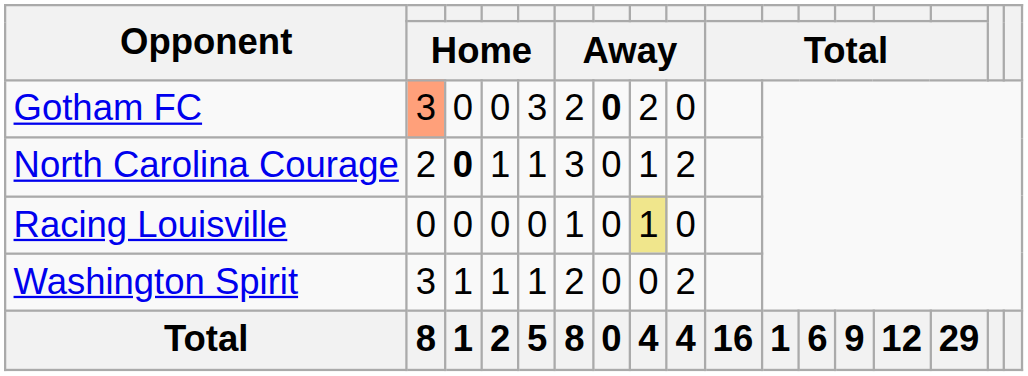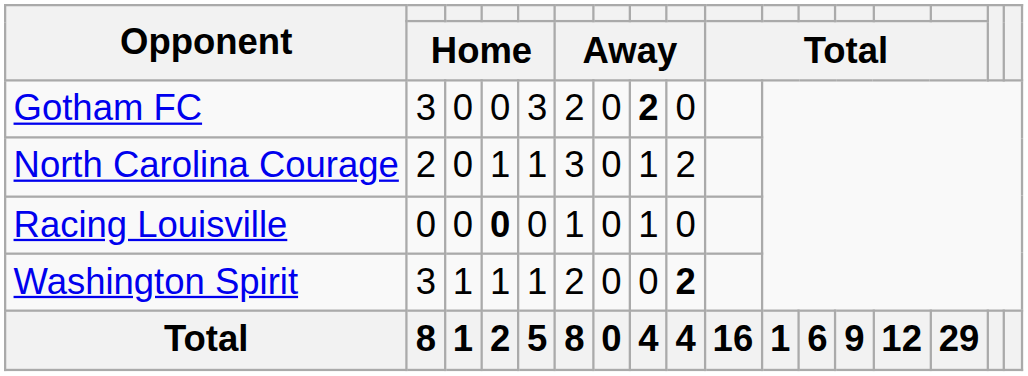(426, 108) lightsalmon background -> (426, 108) no background
(611, 108) bold -> (611, 108) normal
(649, 108) normal -> (649, 108) bold
(463, 165) bold -> (463, 165) normal
(500, 223) normal -> (500, 223) bold
(649, 223) khaki background -> (649, 223) no background
(686, 281) normal -> (686, 281) bold
